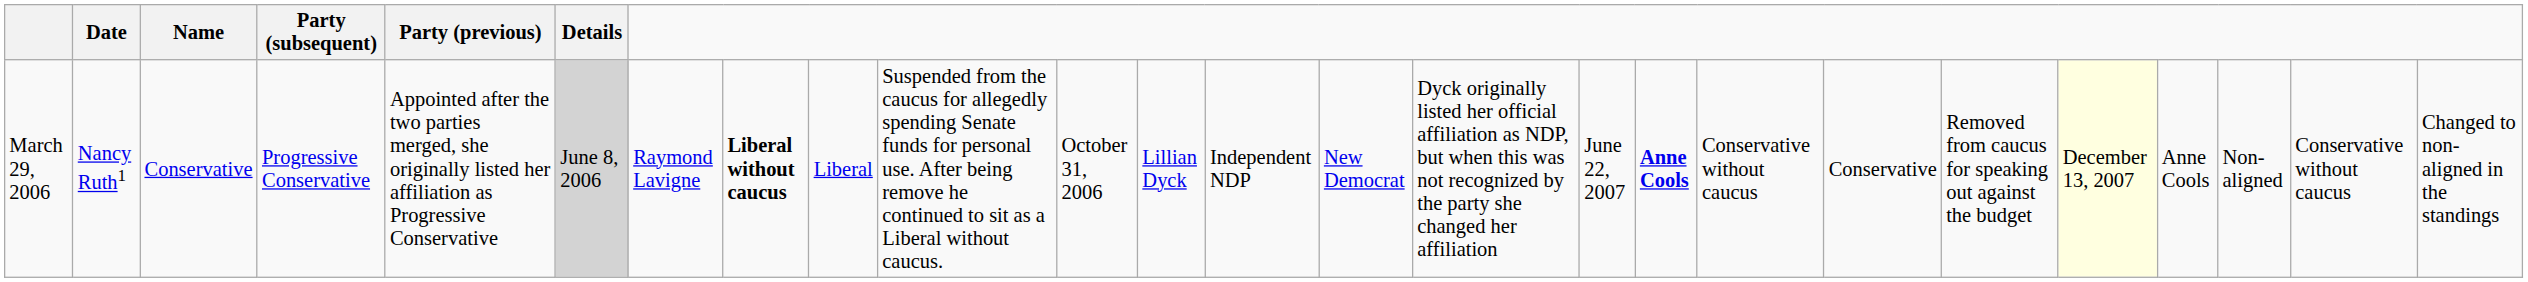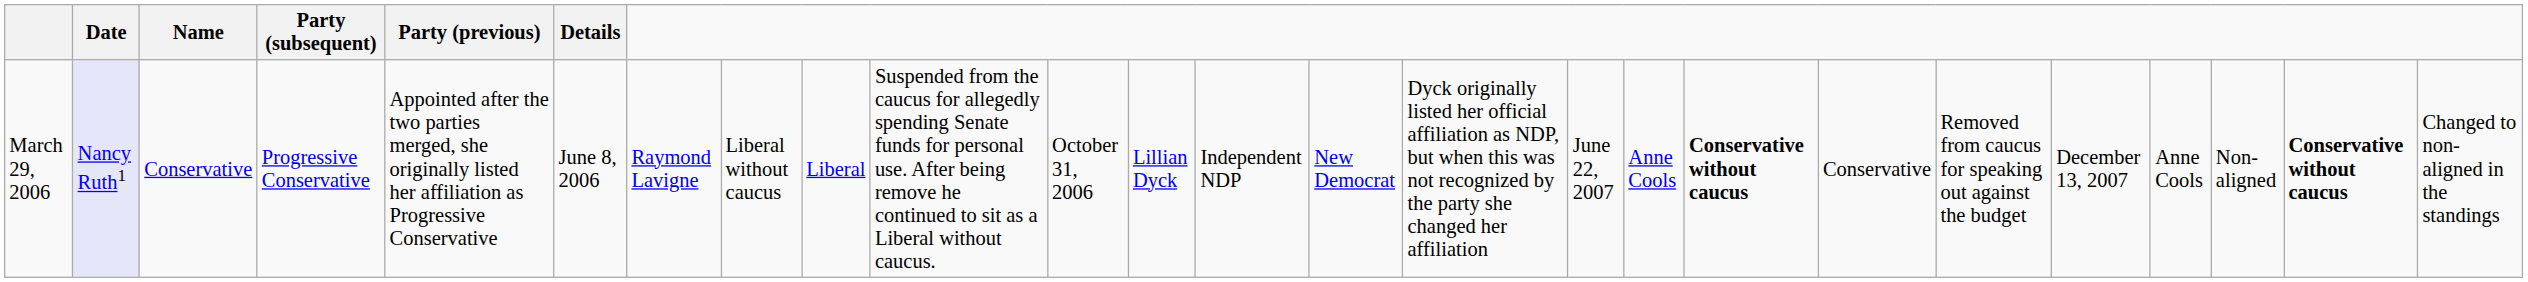(104, 168) no background -> (104, 168) lavender background
(589, 168) lightgrey background -> (588, 168) no background
(761, 168) bold -> (757, 168) normal
(1664, 168) bold -> (1652, 168) normal
(1756, 168) normal -> (1747, 168) bold
(2105, 168) lightyellow background -> (2098, 168) no background
(2349, 168) normal -> (2346, 168) bold
